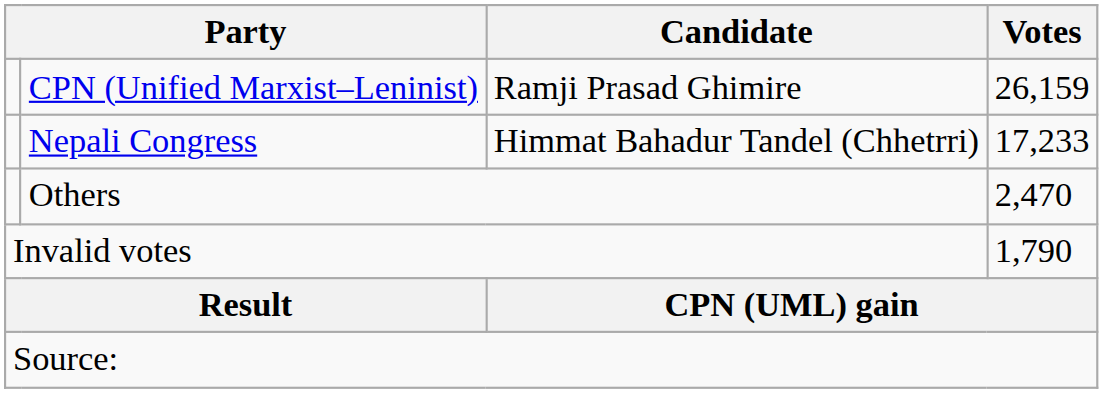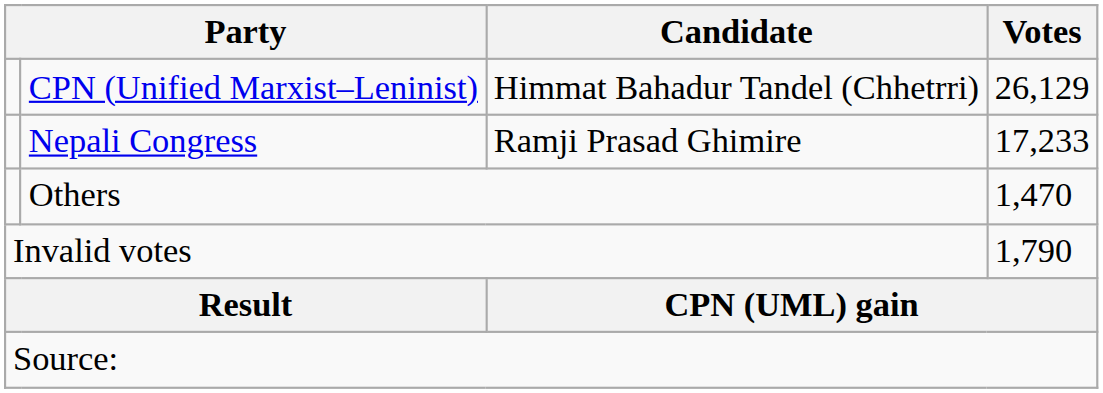(648, 86) Ramji Prasad Ghimire -> (736, 86) Himmat Bahadur Tandel (Chhetrri)
(1042, 86) 26,159 -> (1042, 86) 26,129
(736, 140) Himmat Bahadur Tandel (Chhetrri) -> (648, 140) Ramji Prasad Ghimire
(1033, 195) 2,470 -> (1033, 195) 1,470
